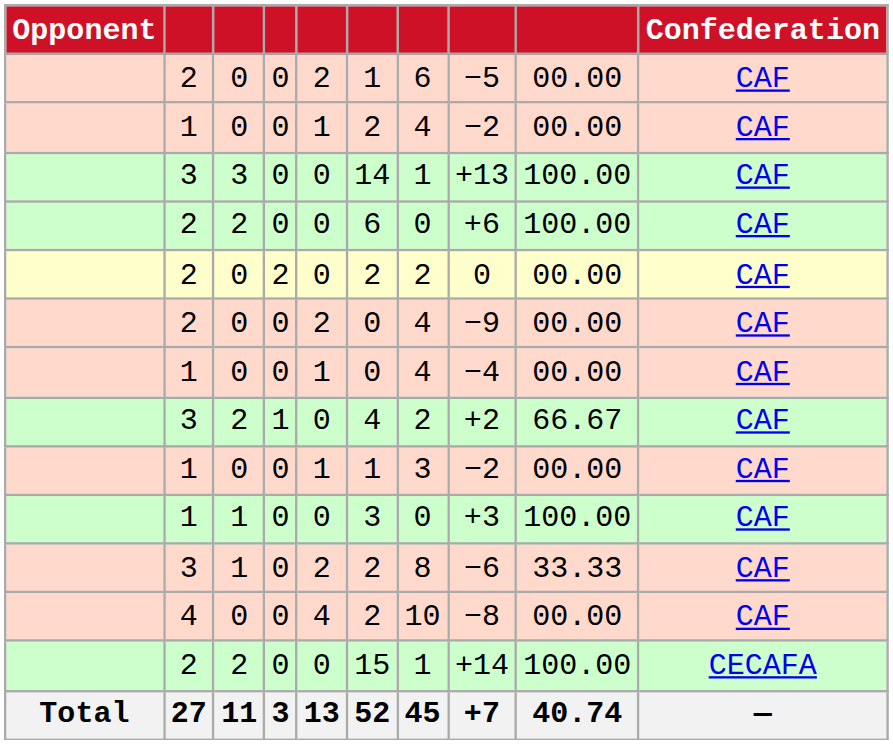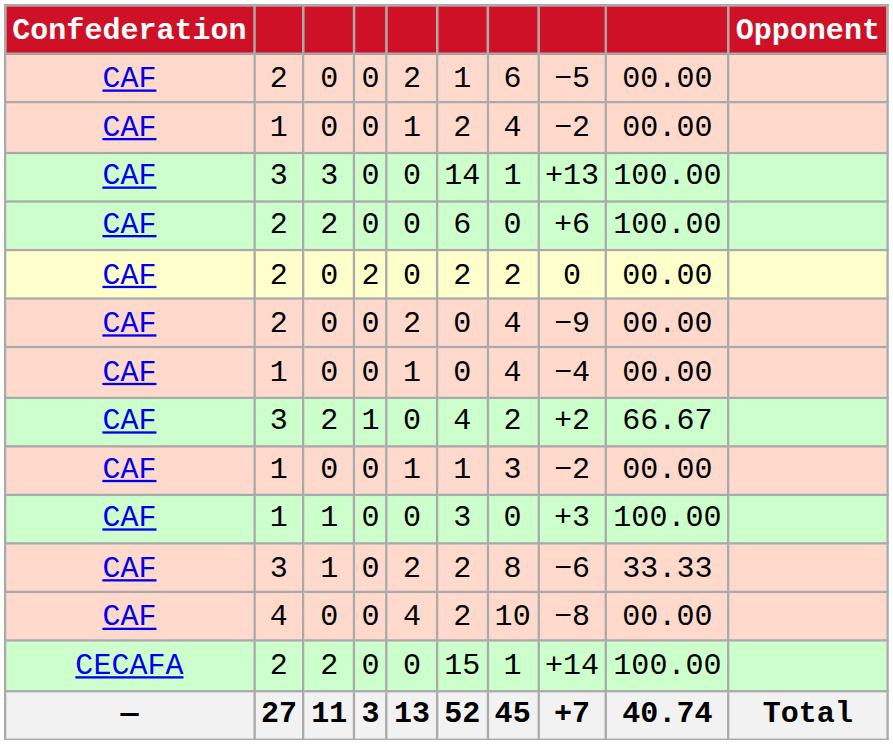columns swapped: (84, 30) <-> (763, 30)
